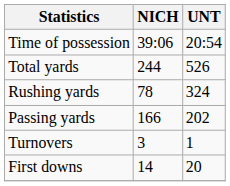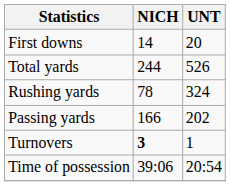rows swapped: (45, 167) <-> (69, 42)
(141, 142) normal -> (141, 142) bold
